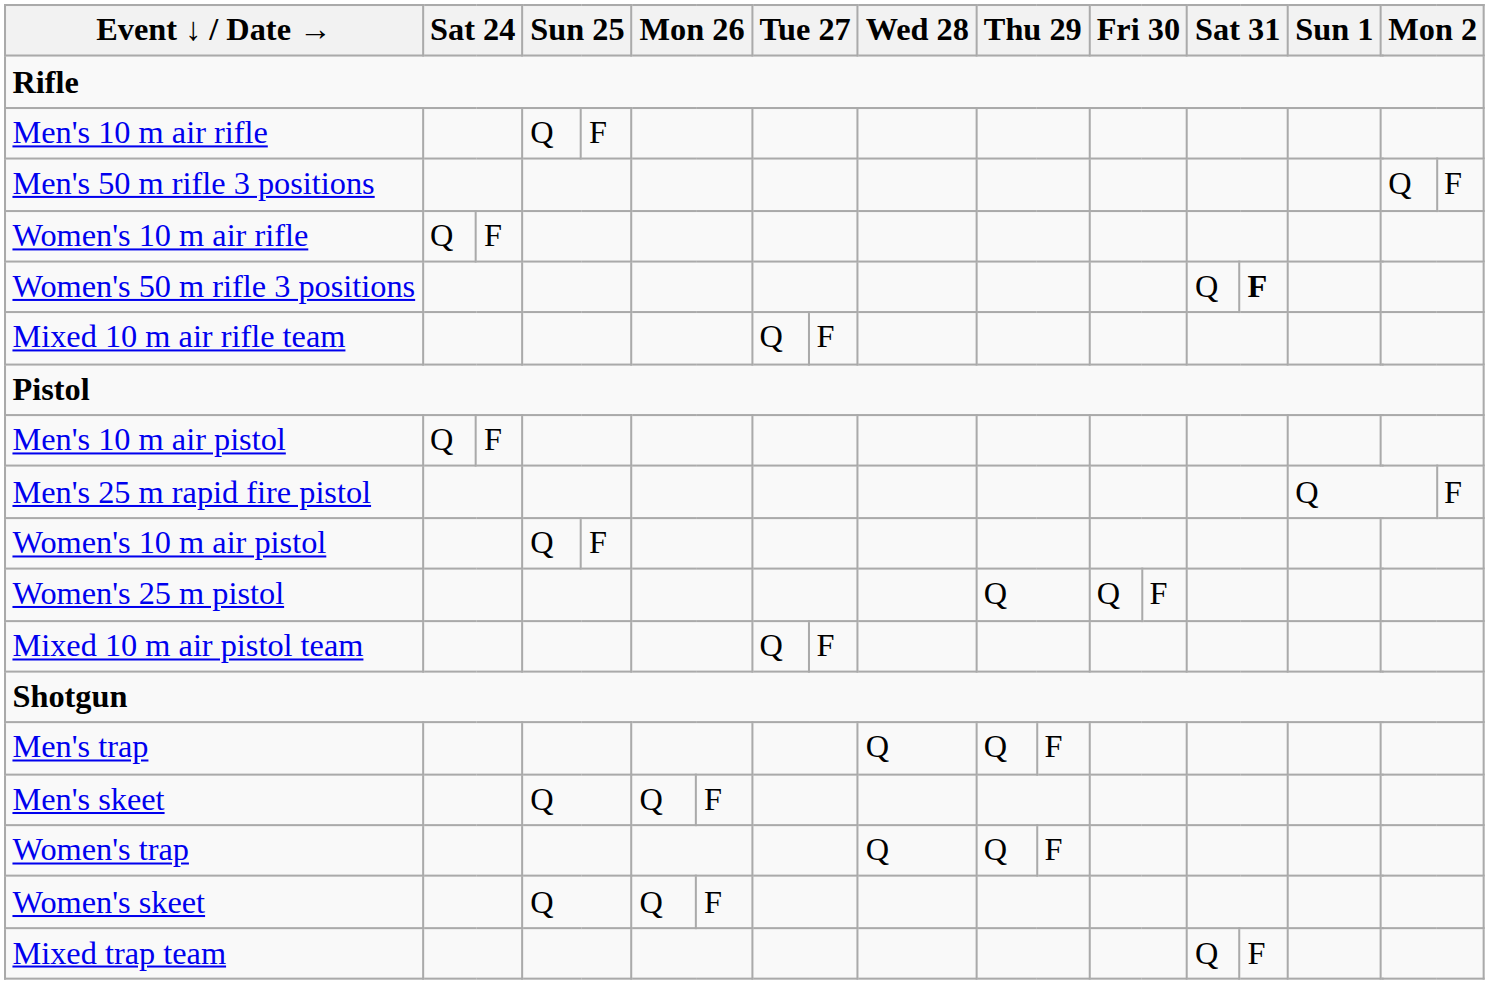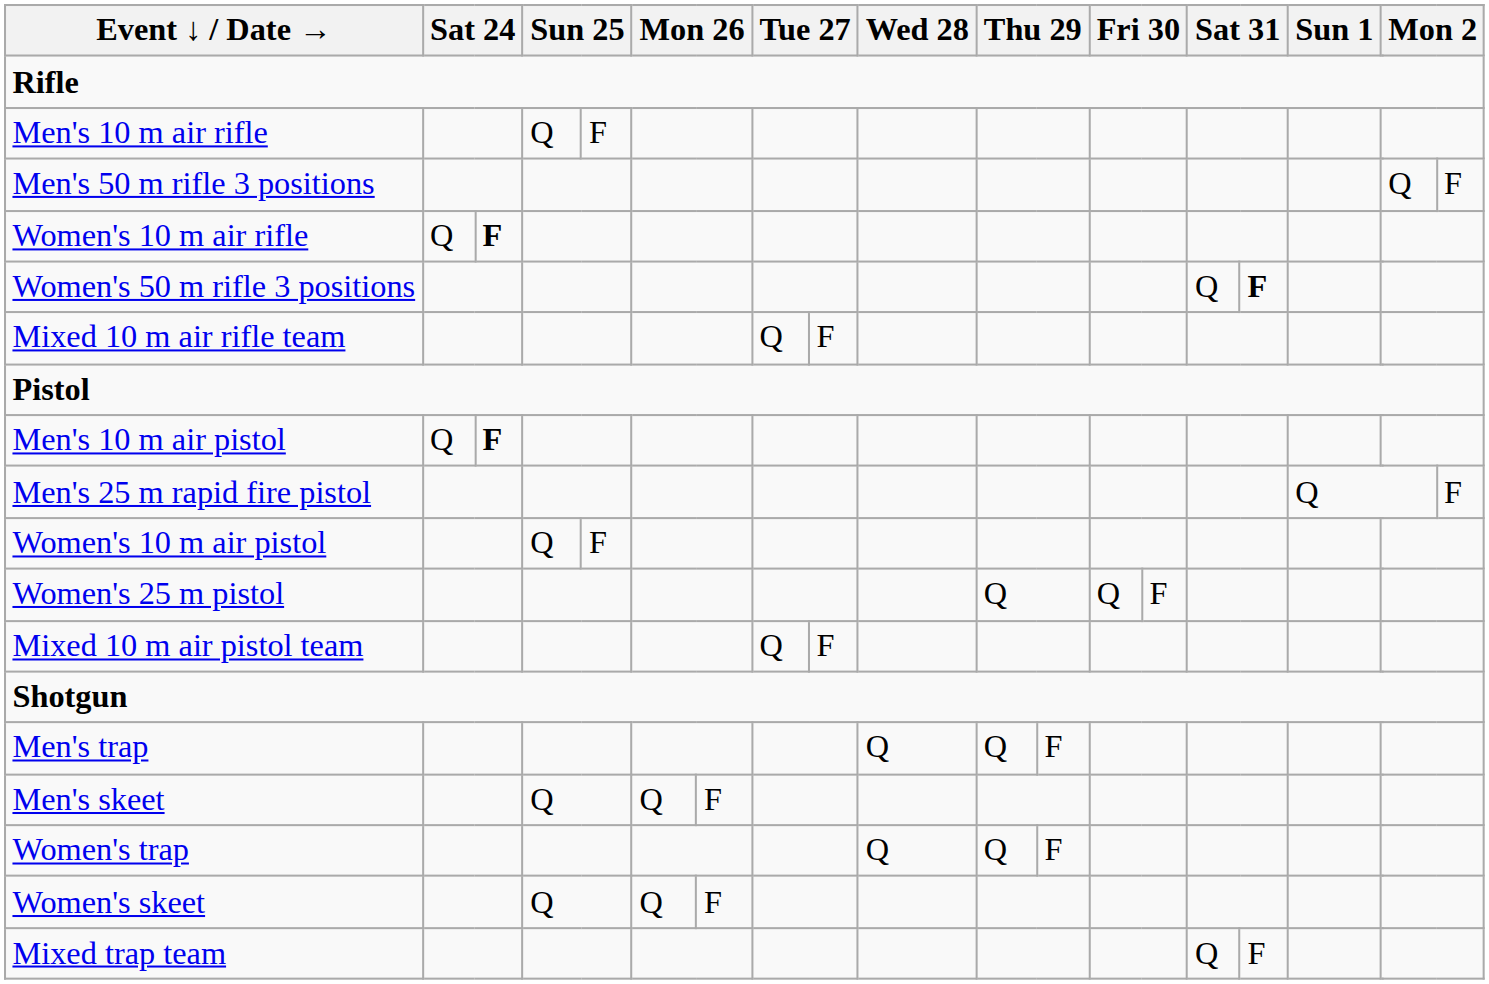(493, 235) normal -> (492, 235) bold
(493, 440) normal -> (492, 440) bold
